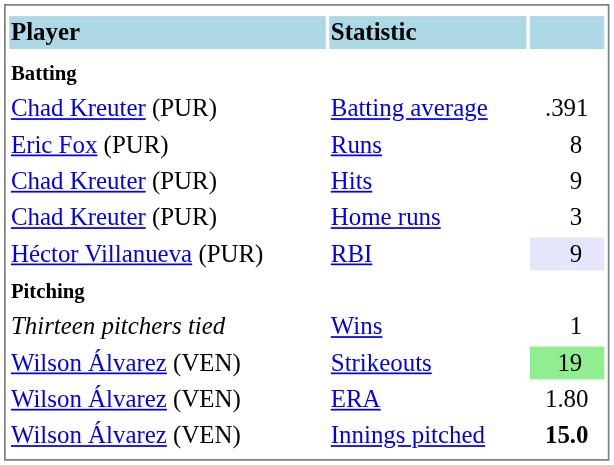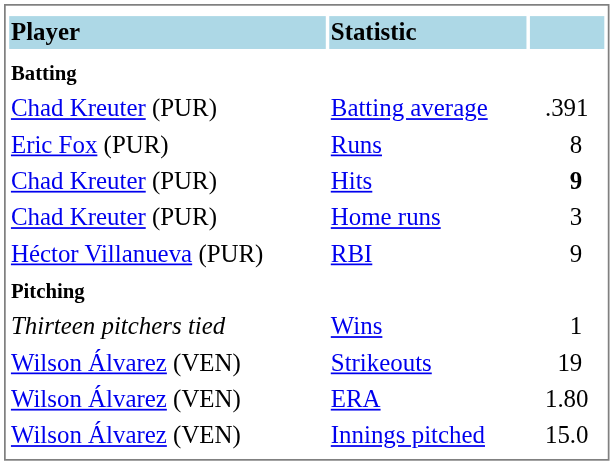(557, 180) normal -> (557, 180) bold
(557, 253) lavender background -> (557, 253) no background
(557, 362) lightgreen background -> (557, 362) no background
(561, 435) bold -> (561, 435) normal
